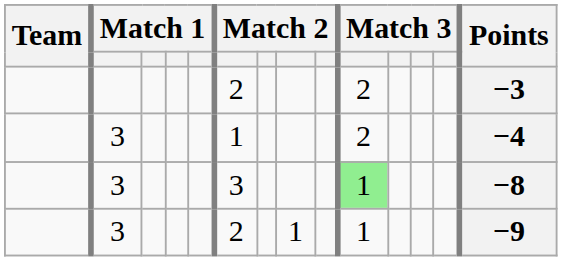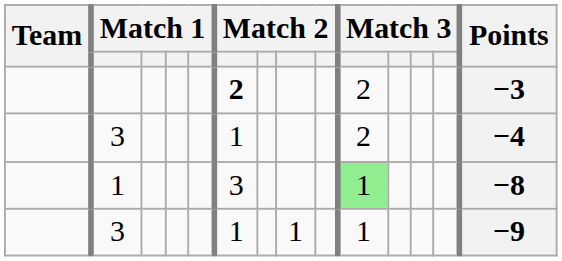(236, 89) normal -> (236, 89) bold
(117, 184) 3 -> (117, 184) 1
(236, 231) 2 -> (236, 231) 1
